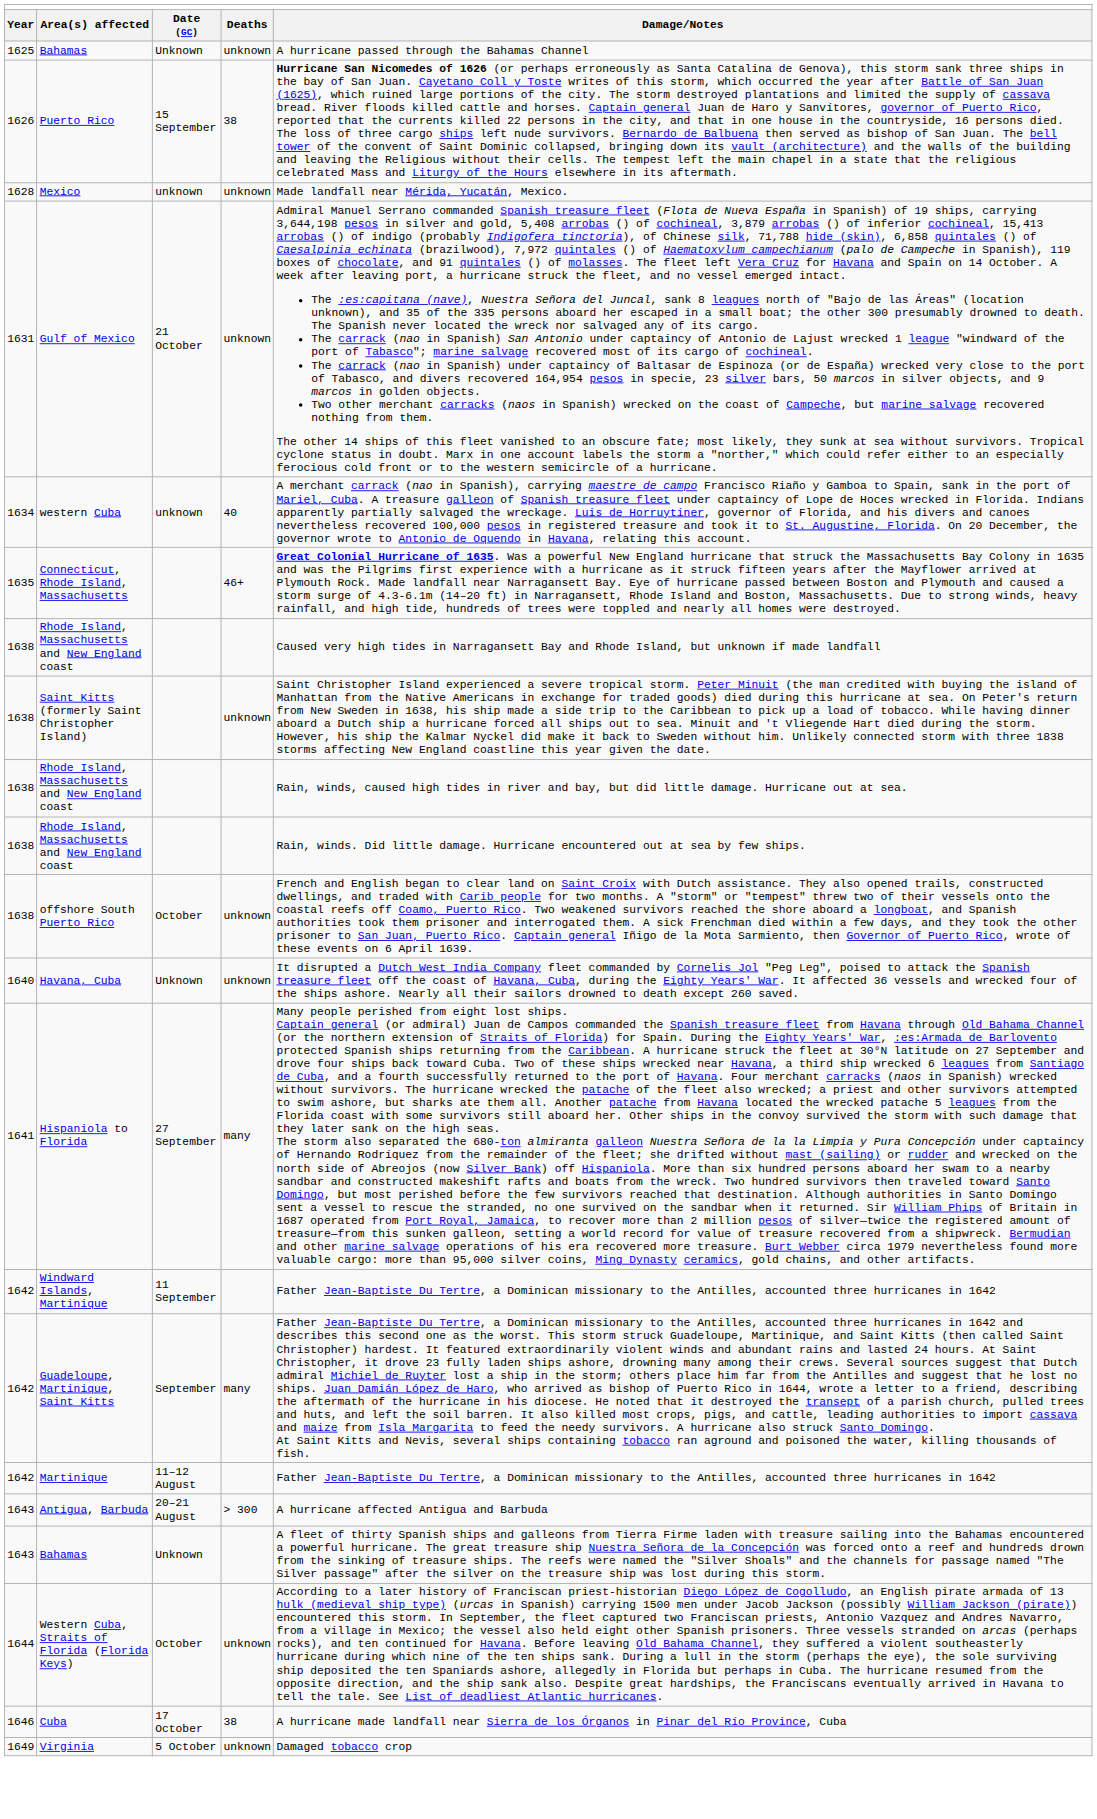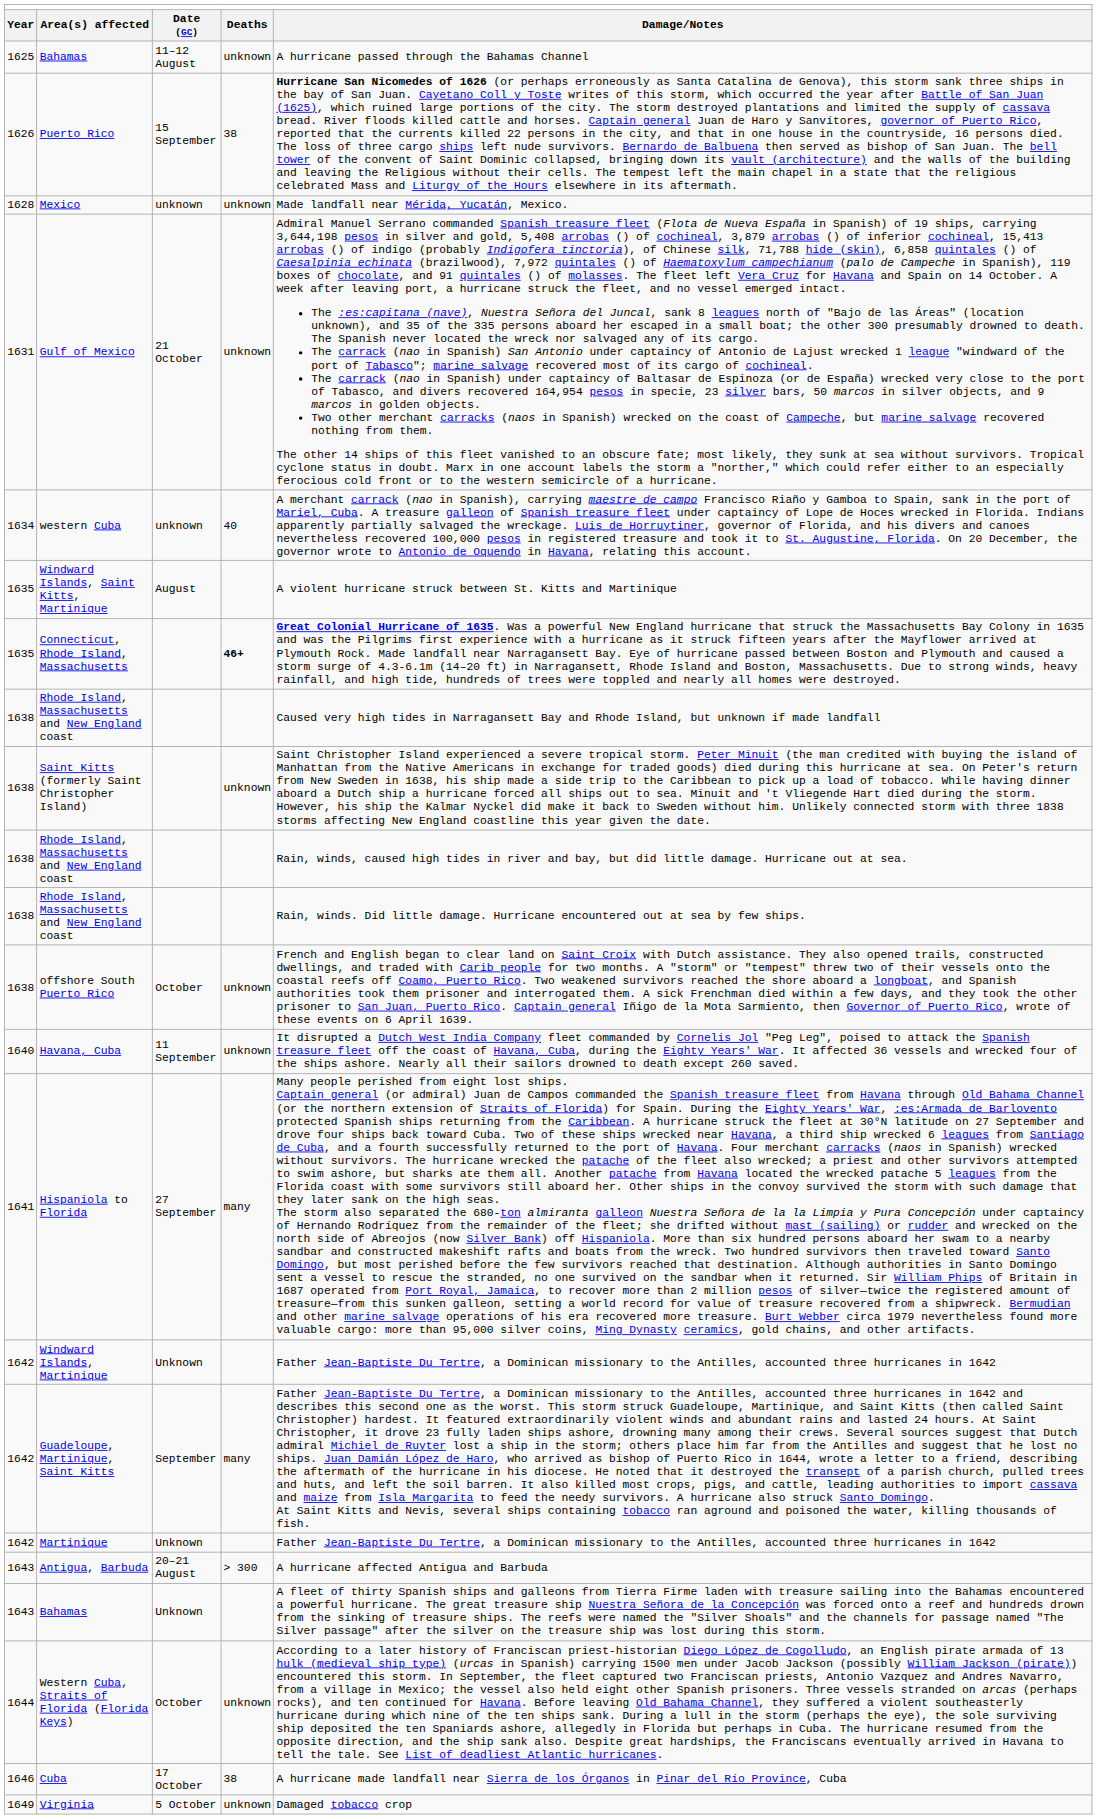(179, 51) Unknown -> (176, 57) 11–12 August
+ row: (21, 589)
(234, 583) normal -> (234, 654) bold
(179, 981) Unknown -> (186, 1051) 11 September
(186, 1292) 11 September -> (179, 1362) Unknown
(176, 1478) 11–12 August -> (179, 1543) Unknown
